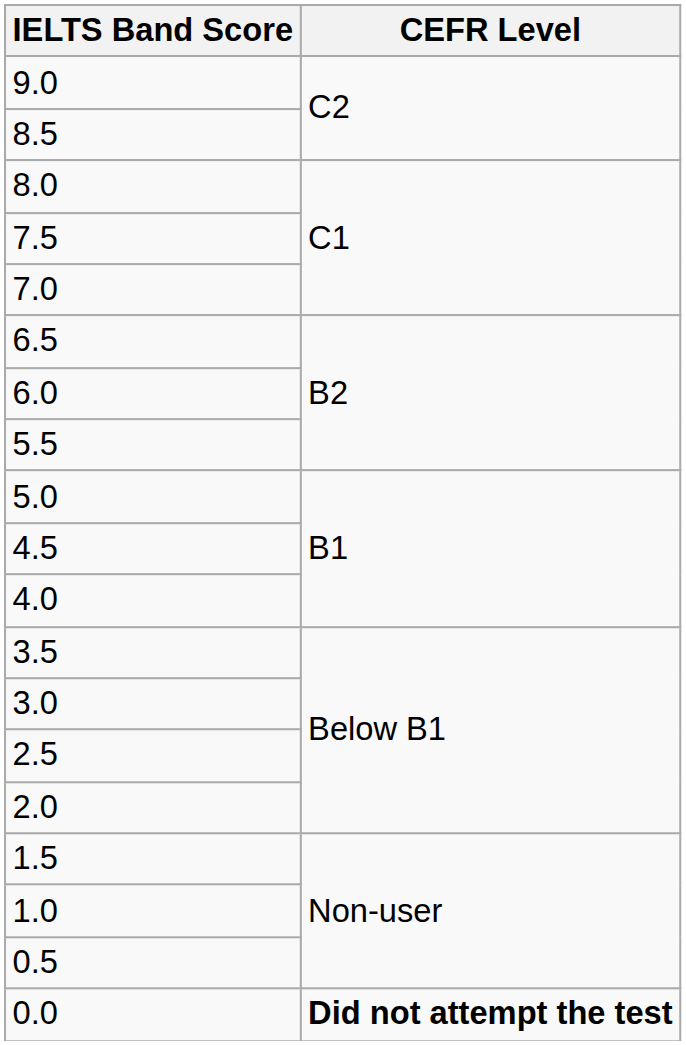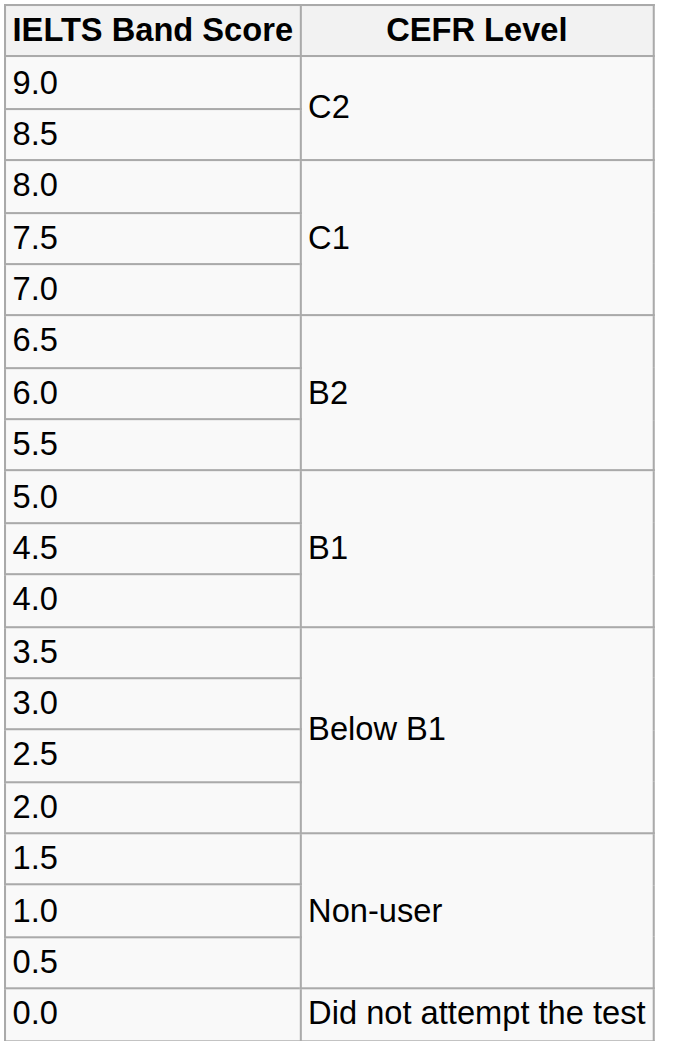(490, 1013) bold -> (477, 1013) normal
